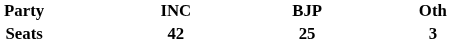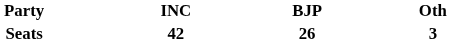(307, 33) 25 -> (307, 33) 26
